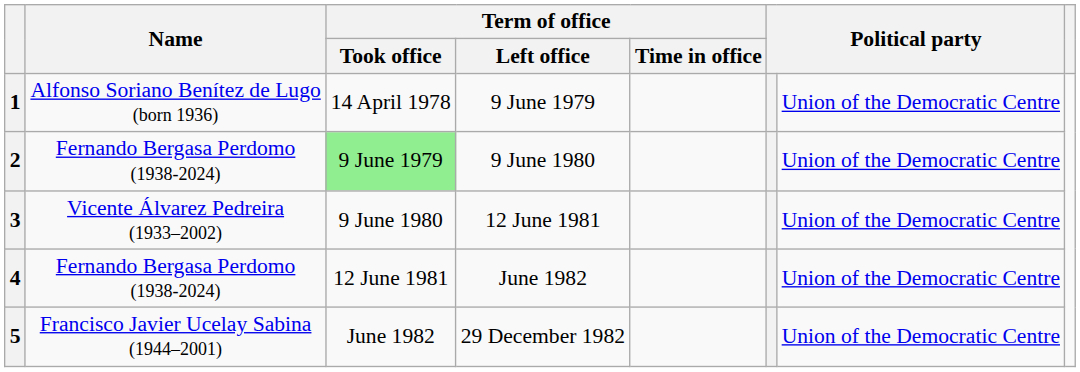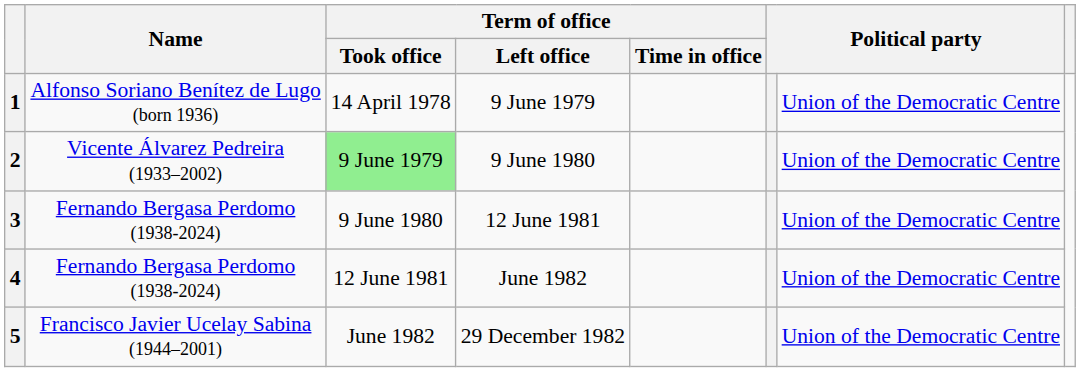(176, 160) Fernando Bergasa Perdomo (1938-2024) -> (176, 160) Vicente Álvarez Pedreira (1933–2002)
(176, 219) Vicente Álvarez Pedreira (1933–2002) -> (176, 219) Fernando Bergasa Perdomo (1938-2024)
